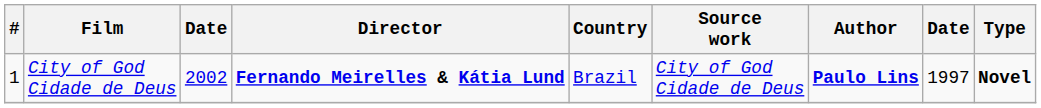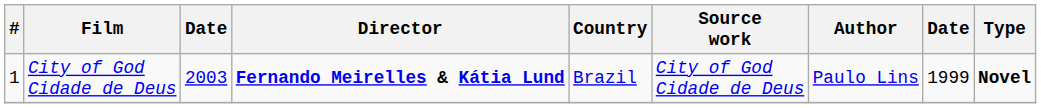(206, 79) 2002 -> (206, 79) 2003
(866, 79) bold -> (866, 79) normal
(948, 79) 1997 -> (948, 79) 1999
